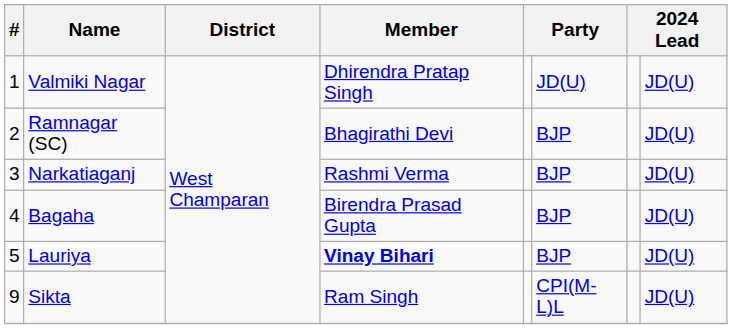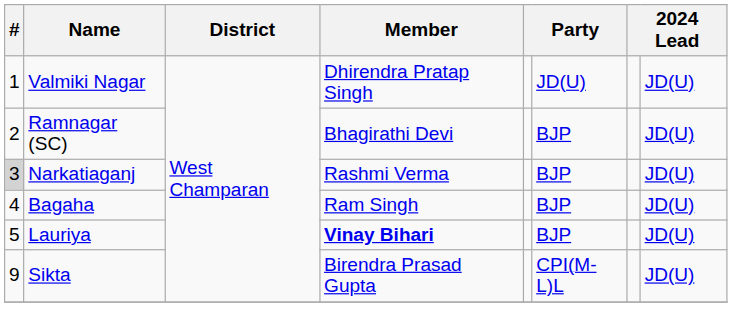(14, 174) no background -> (14, 174) lightgrey background
(393, 215) Birendra Prasad Gupta -> (371, 204) Ram Singh
(371, 297) Ram Singh -> (393, 275) Birendra Prasad Gupta
